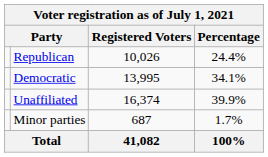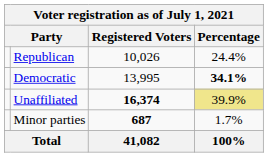(229, 78) normal -> (229, 78) bold
(141, 99) normal -> (141, 99) bold
(229, 99) no background -> (229, 99) khaki background
(141, 120) normal -> (141, 120) bold
